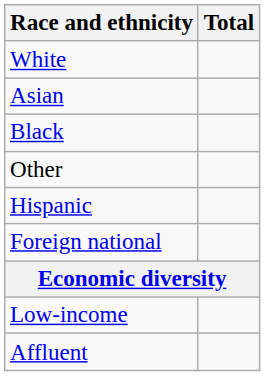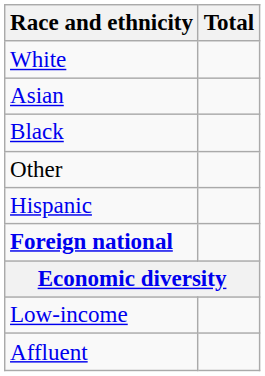(86, 242) normal -> (91, 242) bold
